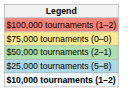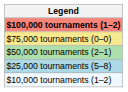(61, 24) normal -> (63, 24) bold
(61, 79) bold -> (59, 79) normal
